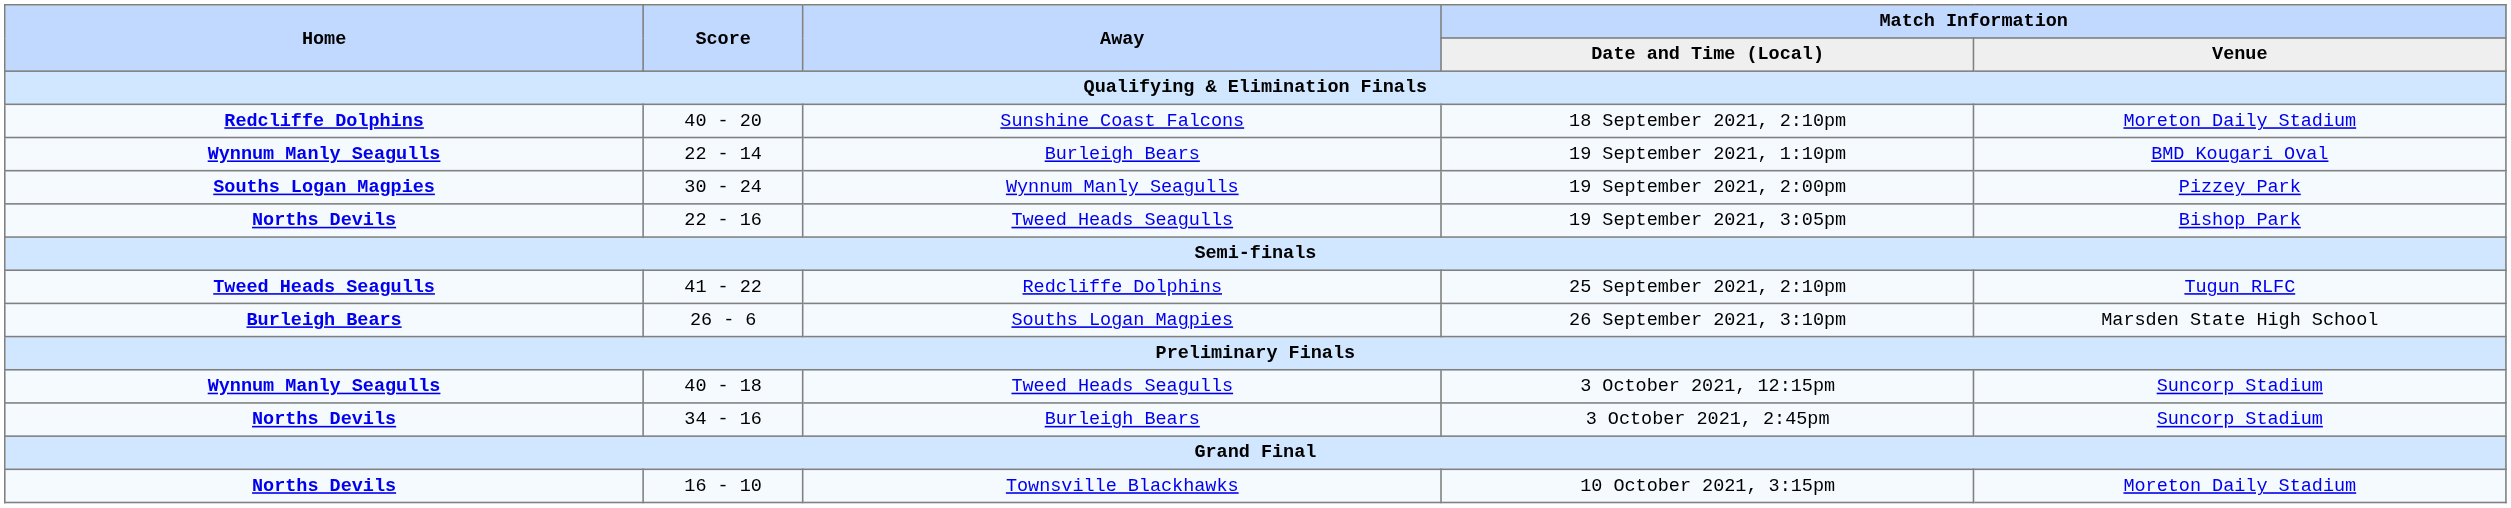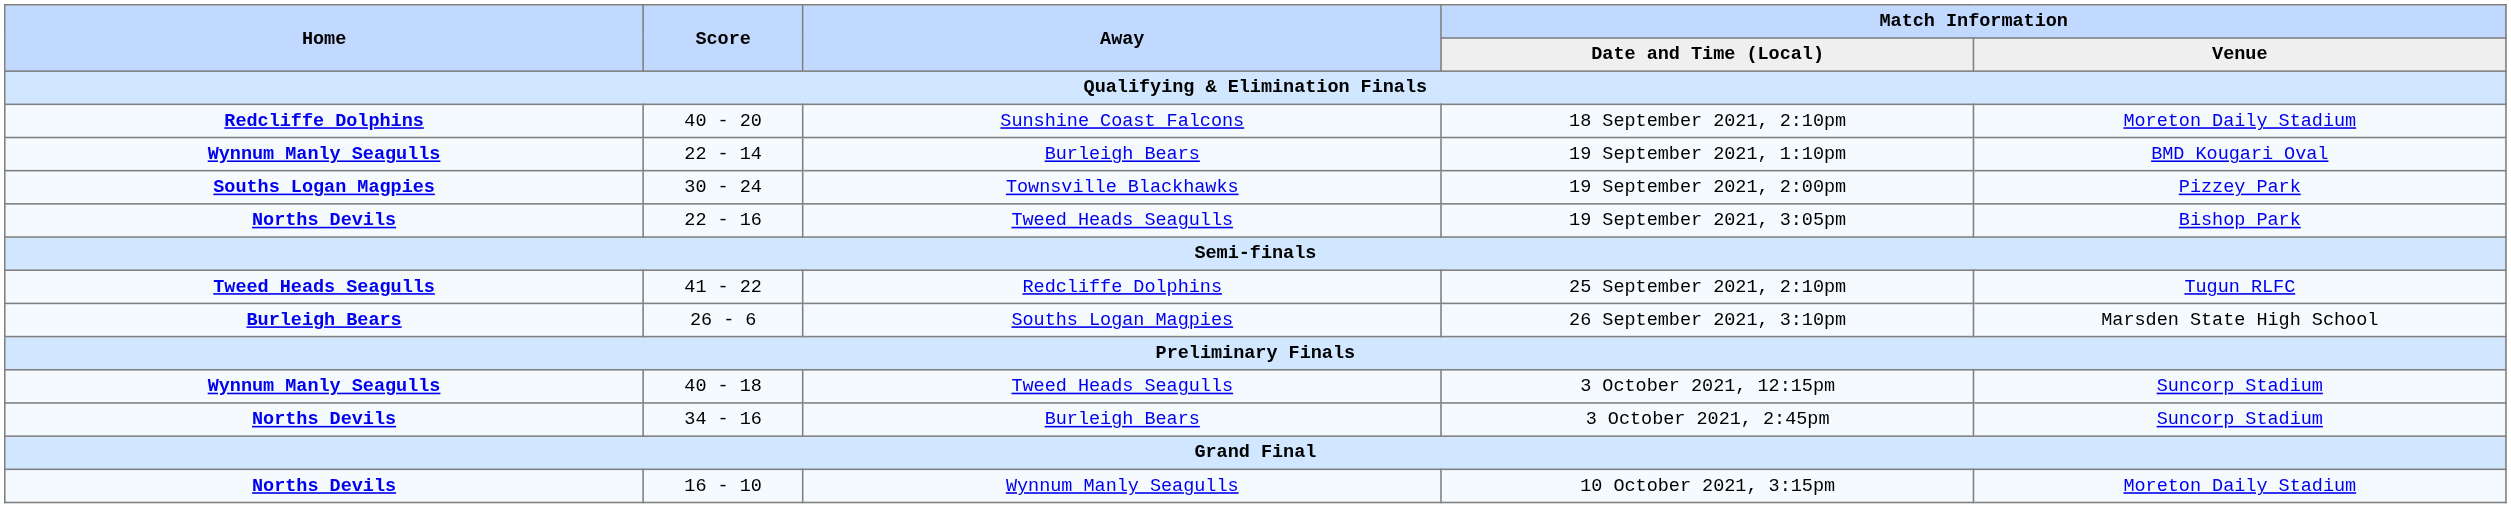(1122, 187) Wynnum Manly Seagulls -> (1122, 187) Townsville Blackhawks
(1122, 486) Townsville Blackhawks -> (1122, 486) Wynnum Manly Seagulls
